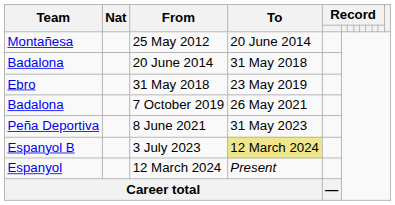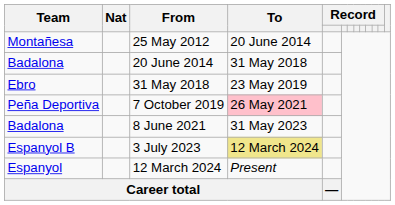(36, 105) Badalona -> (53, 105) Peña Deportiva
(269, 105) no background -> (269, 105) pink background
(53, 126) Peña Deportiva -> (36, 126) Badalona
